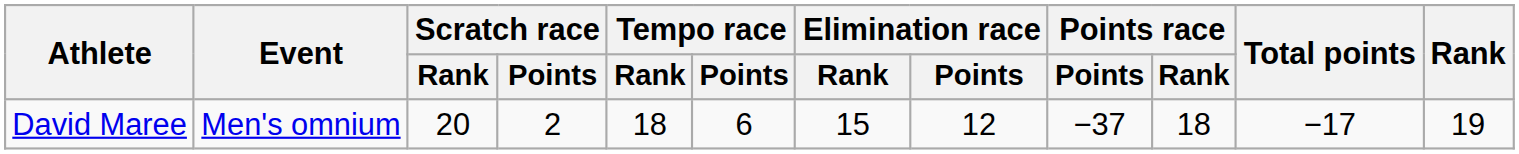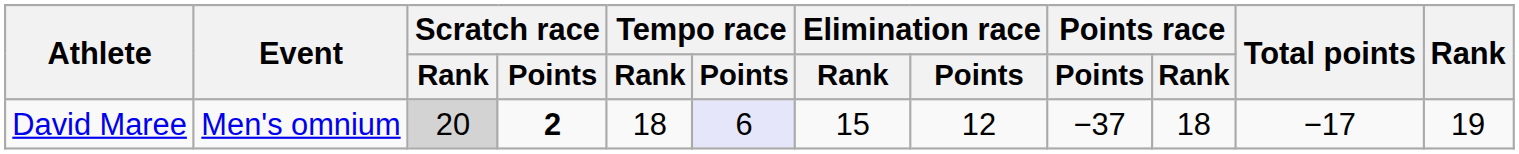(453, 124) no background -> (453, 124) lightgrey background
(553, 124) normal -> (553, 124) bold
(744, 124) no background -> (744, 124) lavender background
